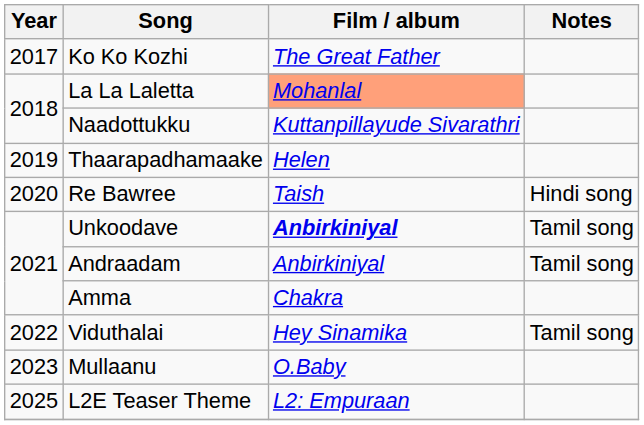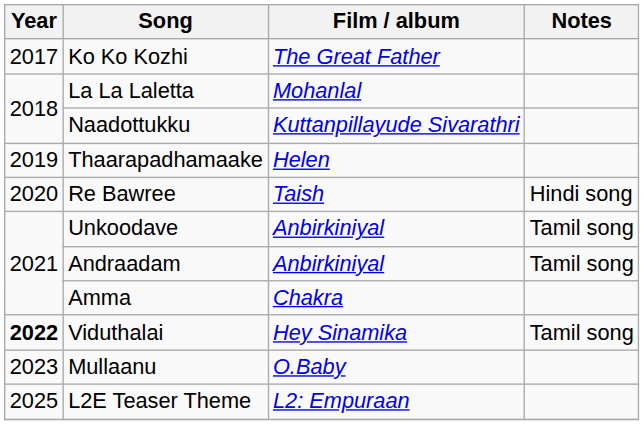(317, 90) lightsalmon background -> (317, 90) no background
(335, 228) bold -> (329, 228) normal
(34, 332) normal -> (34, 332) bold
